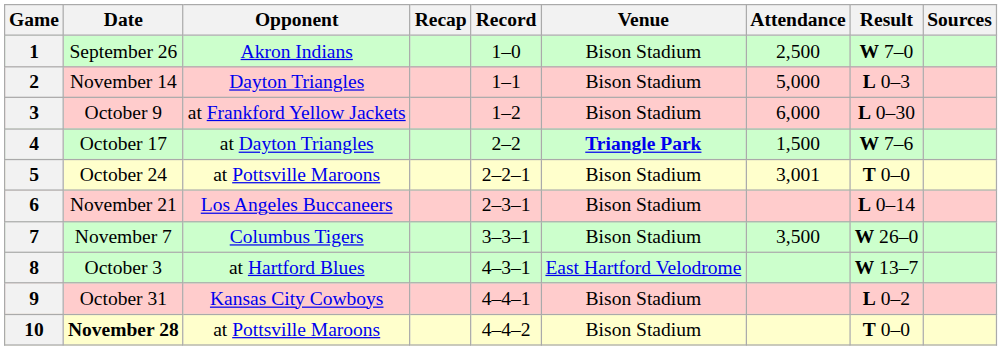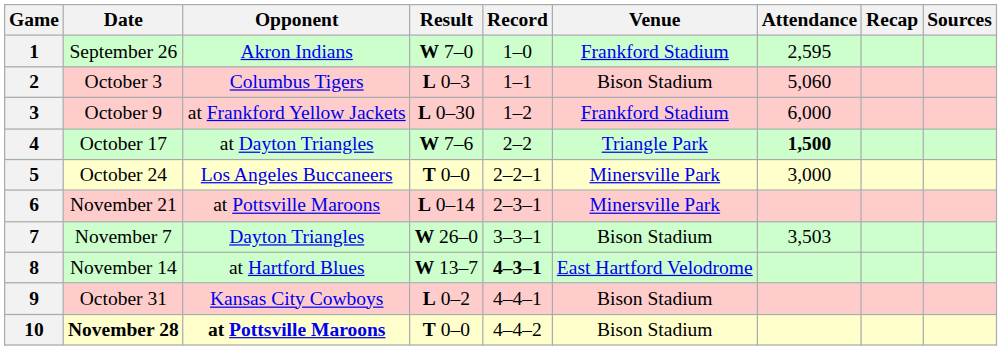columns swapped: (886, 19) <-> (441, 19)
(643, 50) Bison Stadium -> (655, 50) Frankford Stadium
(798, 50) 2,500 -> (809, 50) 2,595
(123, 81) November 14 -> (123, 81) October 3
(297, 81) Dayton Triangles -> (297, 81) Columbus Tigers
(798, 81) 5,000 -> (809, 81) 5,060
(643, 112) Bison Stadium -> (655, 112) Frankford Stadium
(643, 143) bold -> (655, 143) normal
(798, 143) normal -> (809, 143) bold
(297, 174) at Pottsville Maroons -> (297, 174) Los Angeles Buccaneers
(643, 174) Bison Stadium -> (655, 174) Minersville Park
(798, 174) 3,001 -> (809, 174) 3,000
(297, 205) Los Angeles Buccaneers -> (297, 205) at Pottsville Maroons
(643, 205) Bison Stadium -> (655, 205) Minersville Park
(297, 236) Columbus Tigers -> (297, 236) Dayton Triangles
(798, 236) 3,500 -> (809, 236) 3,503
(123, 267) October 3 -> (123, 267) November 14
(506, 267) normal -> (517, 267) bold
(297, 329) normal -> (297, 329) bold
